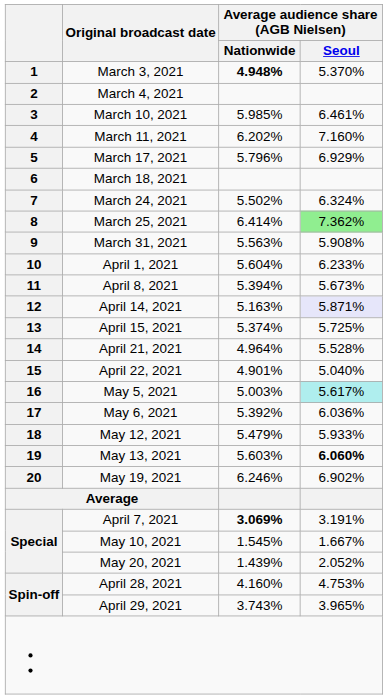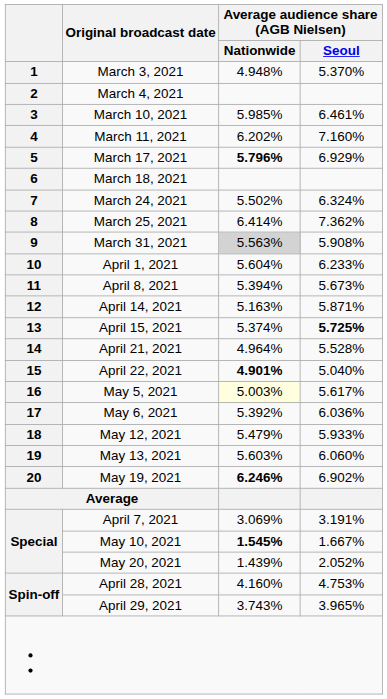(260, 72) bold -> (260, 72) normal
(260, 157) normal -> (260, 157) bold
(341, 221) lightgreen background -> (341, 221) no background
(260, 243) no background -> (260, 243) lightgrey background
(341, 306) lavender background -> (341, 306) no background
(341, 328) normal -> (341, 328) bold
(260, 370) normal -> (260, 370) bold
(260, 392) no background -> (260, 392) lightyellow background
(341, 392) paleturquoise background -> (341, 392) no background
(341, 456) bold -> (341, 456) normal
(260, 477) normal -> (260, 477) bold
(260, 520) bold -> (260, 520) normal
(260, 541) normal -> (260, 541) bold
